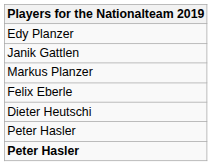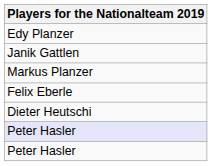(41, 131) no background -> (41, 131) lavender background
(43, 151) bold -> (41, 151) normal
